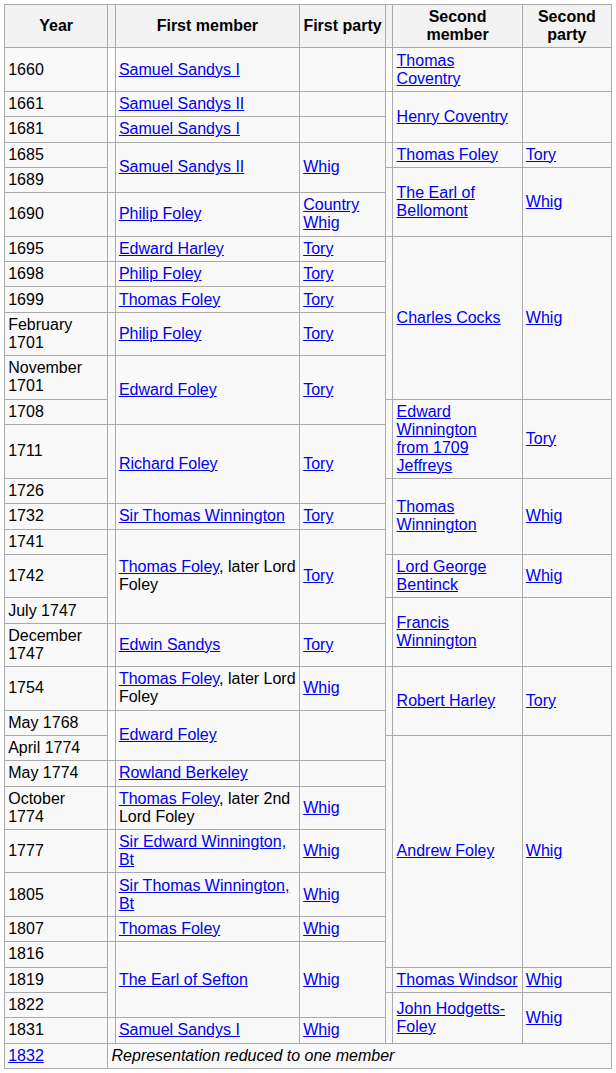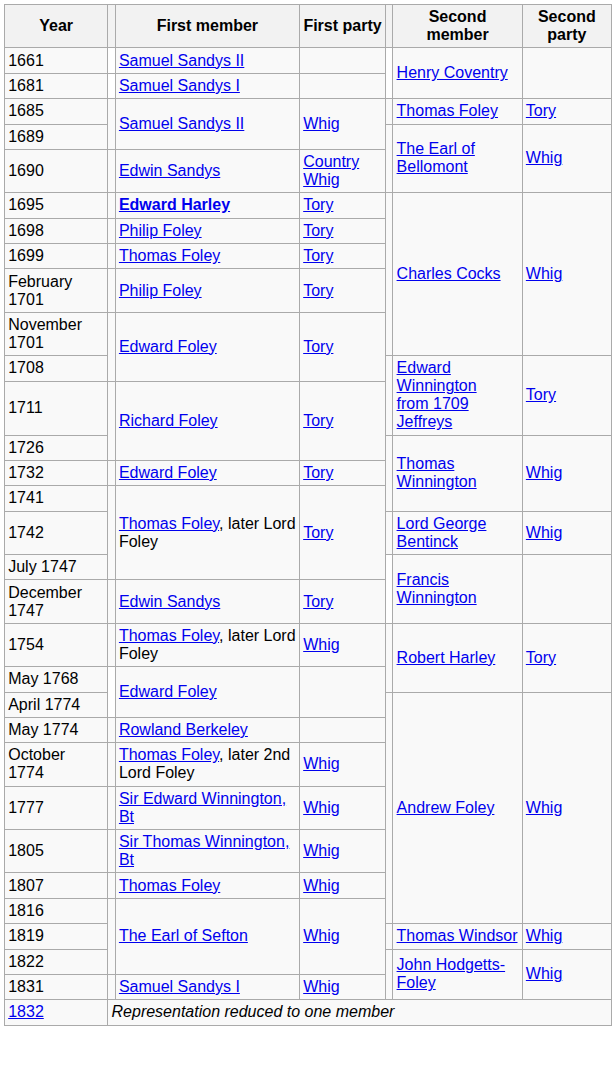- row: (26, 69)
(160, 214) Philip Foley -> (170, 171) Edwin Sandys
(171, 248) normal -> (174, 205) bold
(202, 516) Sir Thomas Winnington -> (168, 473) Edward Foley
